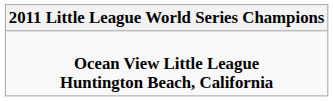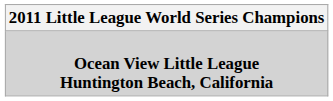(167, 63) no background -> (167, 63) lightgrey background
